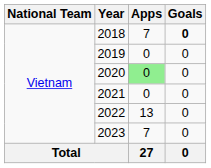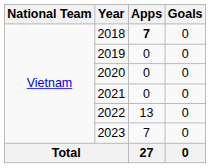(147, 34) normal -> (147, 34) bold
(185, 34) bold -> (185, 34) normal
(147, 73) lightgreen background -> (147, 73) no background
